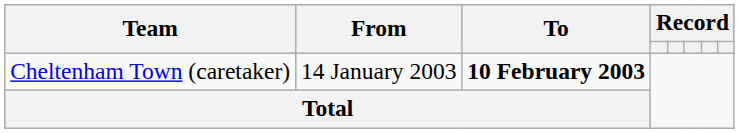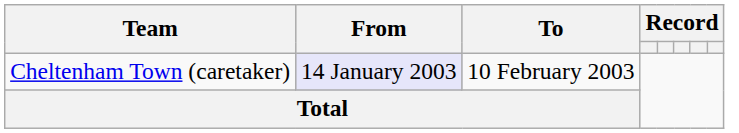(379, 71) no background -> (379, 71) lavender background
(556, 71) bold -> (551, 71) normal
